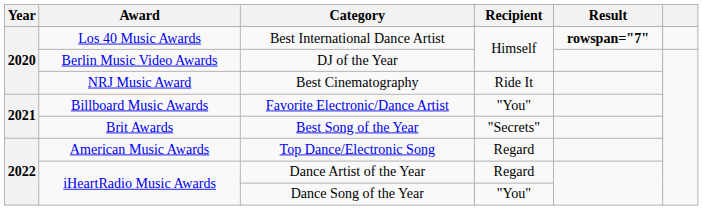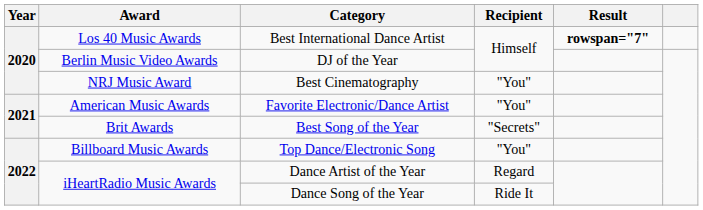(514, 82) Ride It -> (514, 82) "You"
(140, 104) Billboard Music Awards -> (140, 104) American Music Awards
(140, 149) American Music Awards -> (140, 149) Billboard Music Awards
(514, 149) Regard -> (514, 149) "You"
(514, 194) "You" -> (514, 194) Ride It
